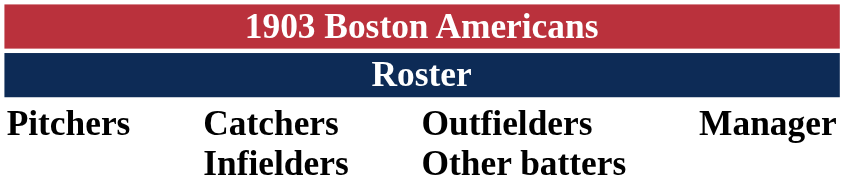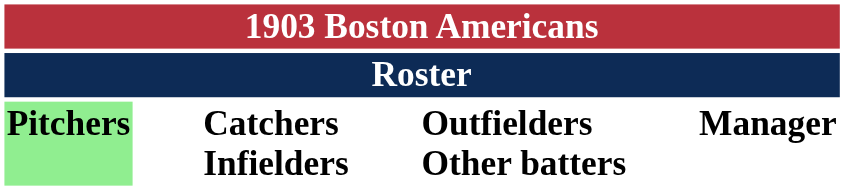(68, 123) no background -> (68, 123) lightgreen background
